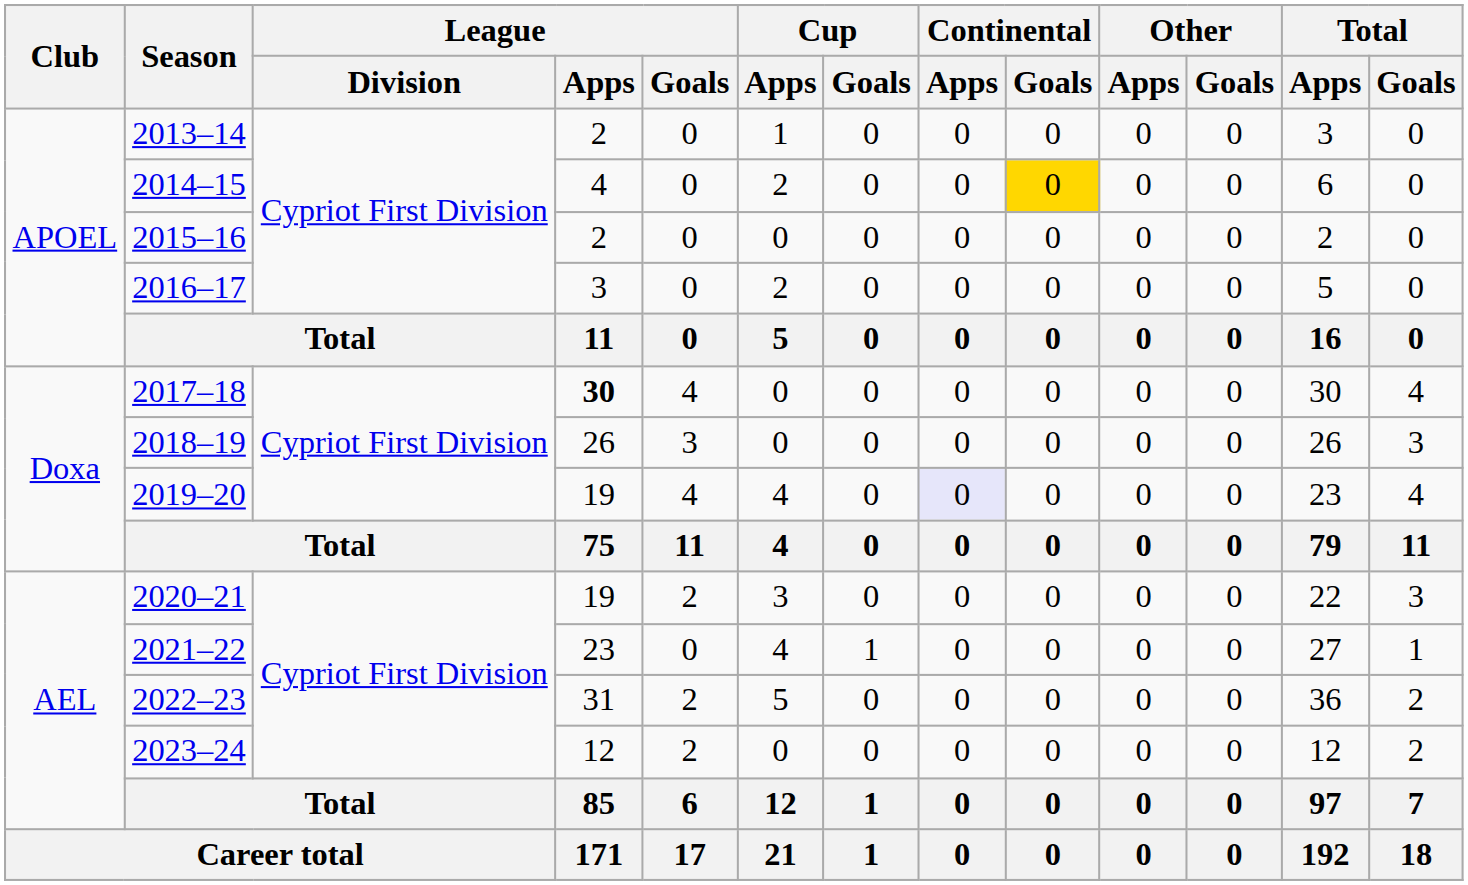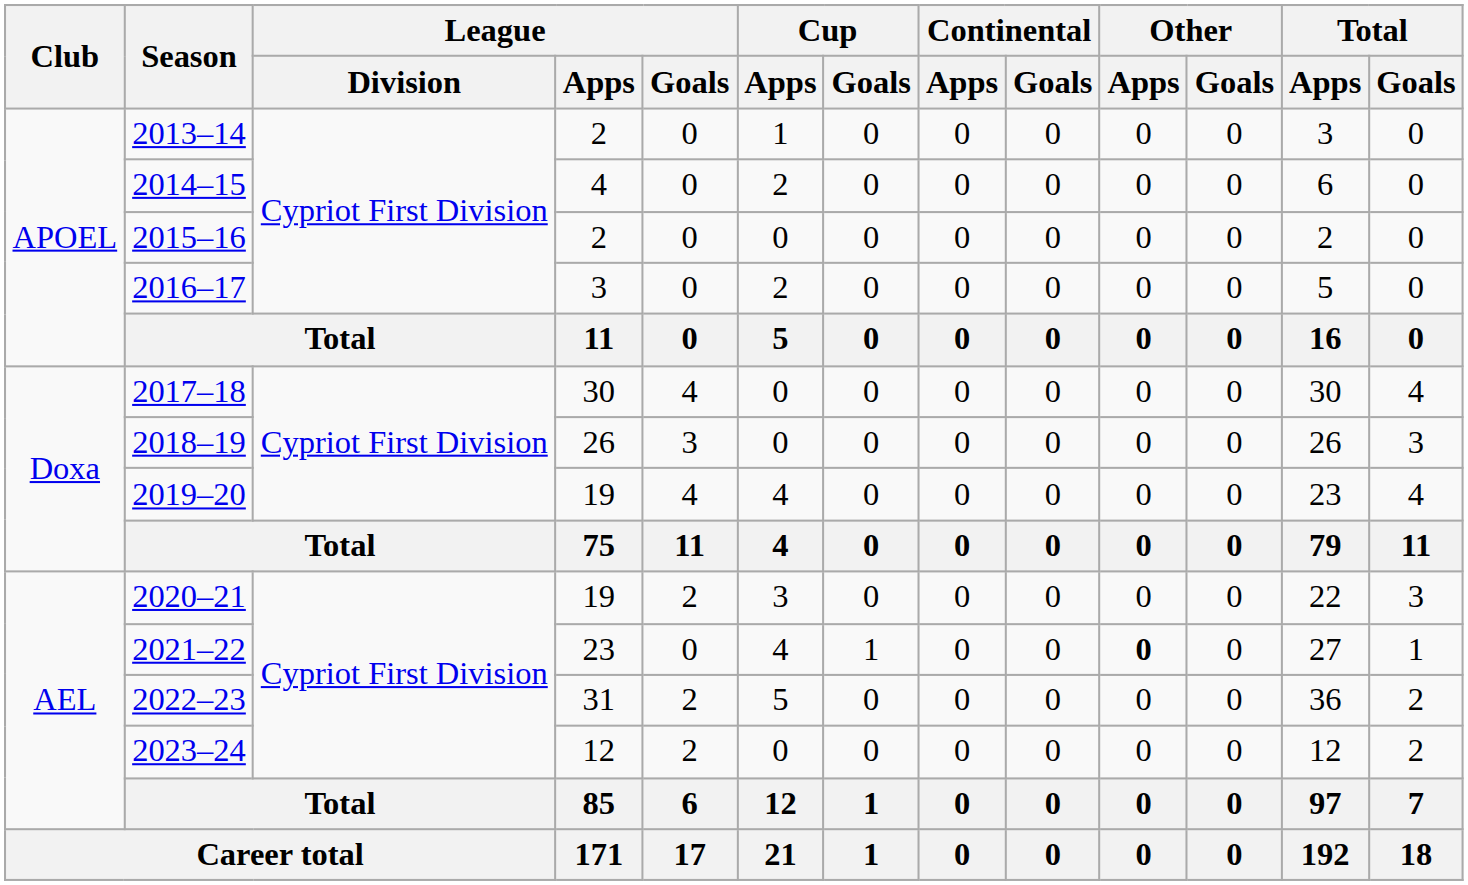(1053, 184) gold background -> (1053, 184) no background
(599, 390) bold -> (599, 390) normal
(962, 493) lavender background -> (962, 493) no background
(1144, 648) normal -> (1144, 648) bold
